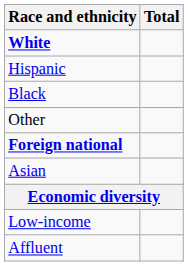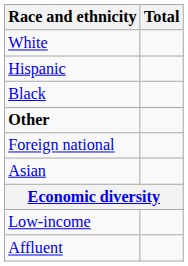(29, 42) bold -> (28, 42) normal
(27, 119) normal -> (29, 119) bold
(65, 145) bold -> (61, 145) normal
